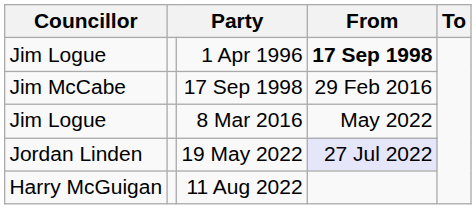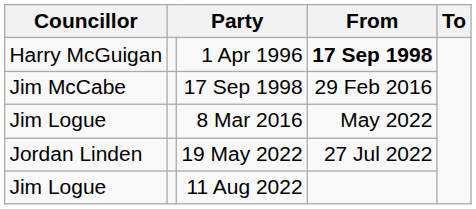(58, 54) Jim Logue -> (86, 54) Harry McGuigan
(378, 154) lavender background -> (378, 154) no background
(86, 187) Harry McGuigan -> (58, 187) Jim Logue
